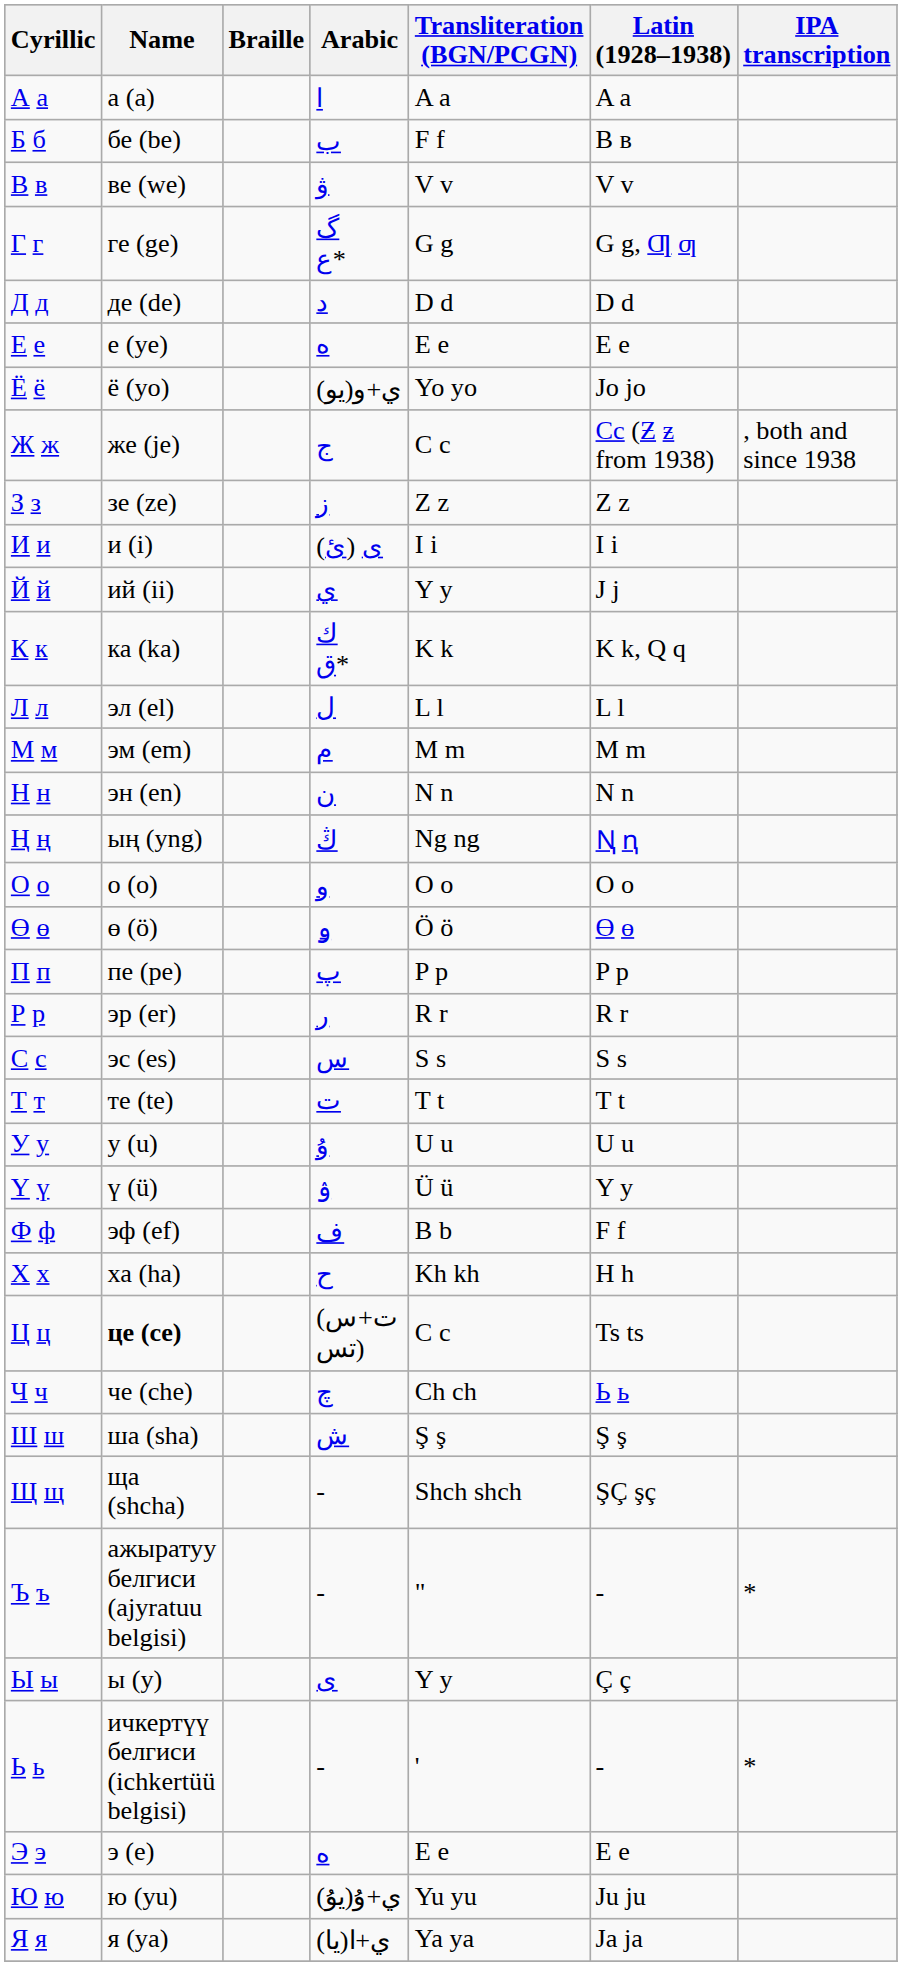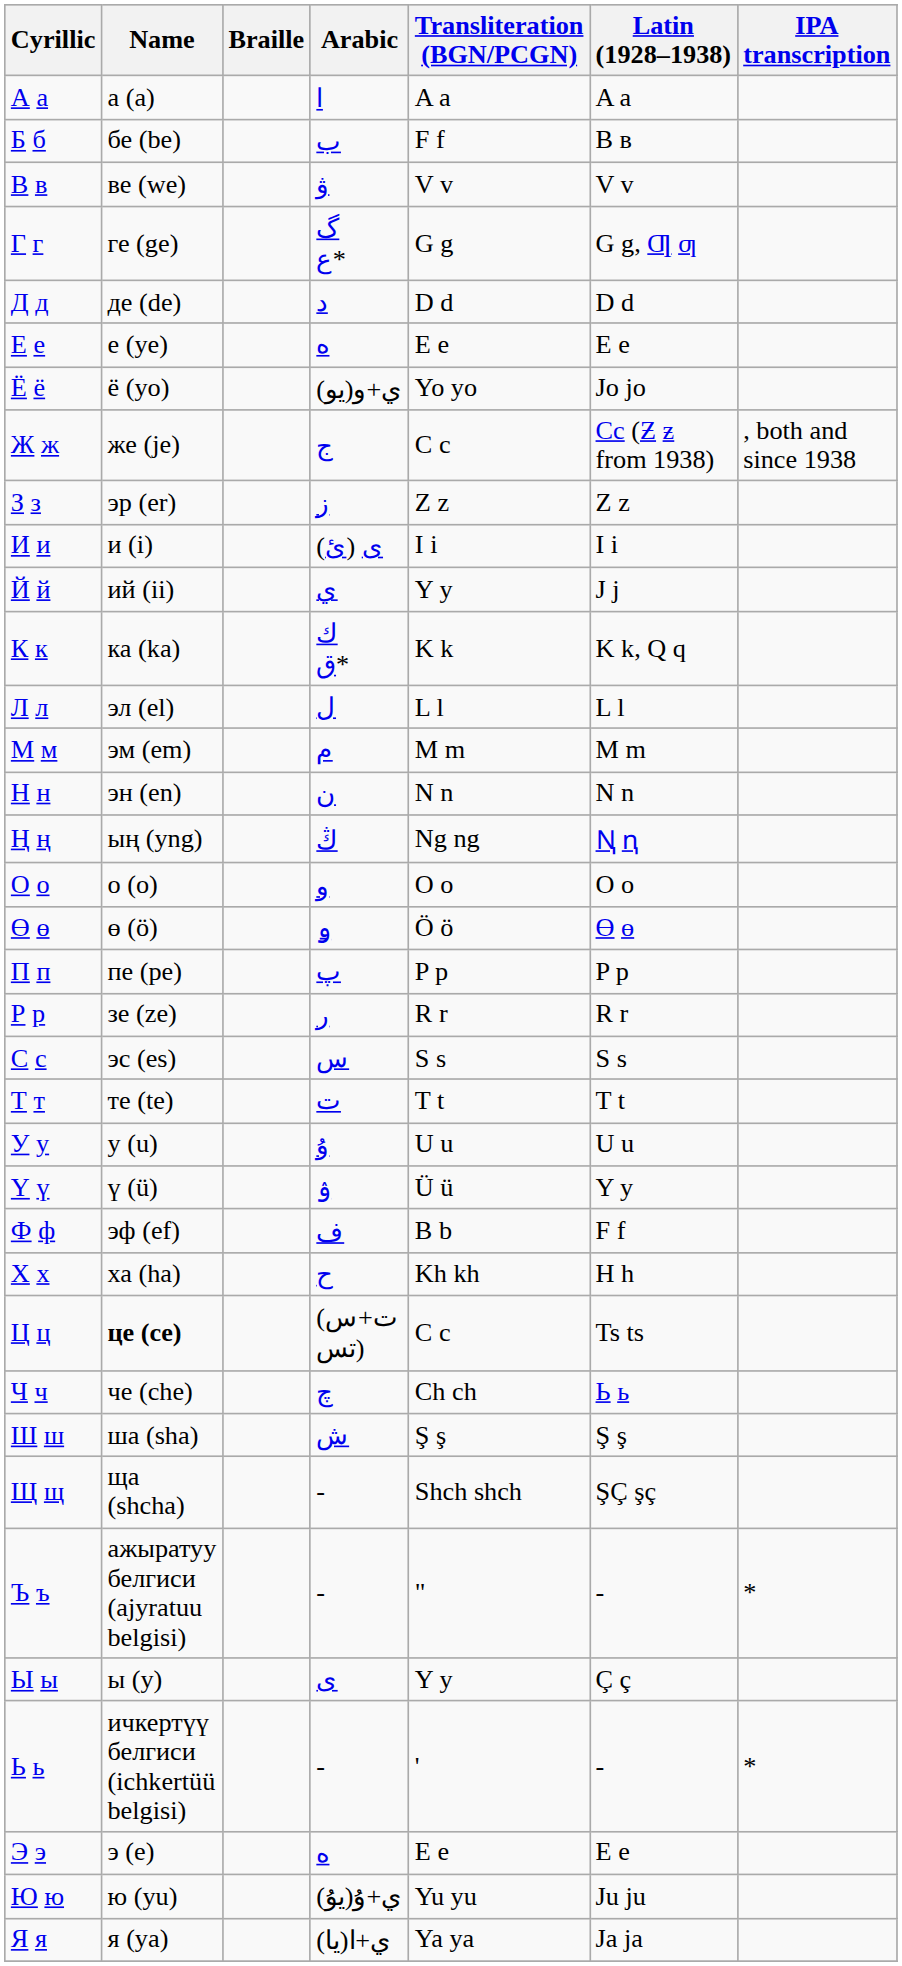(142, 502) зе (ze) -> (142, 502) эр (er)
(142, 1014) эр (er) -> (142, 1014) зе (ze)
